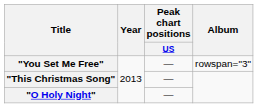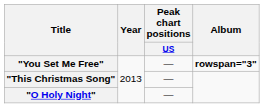(223, 63) normal -> (226, 63) bold
